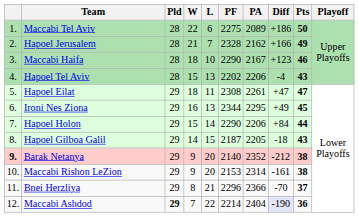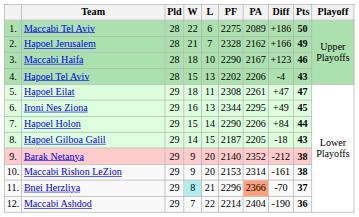(13, 156) bold -> (13, 156) normal
(193, 188) no background -> (193, 188) paleturquoise background
(256, 188) no background -> (256, 188) lightsalmon background
(174, 204) bold -> (174, 204) normal
(281, 204) lavender background -> (281, 204) no background
